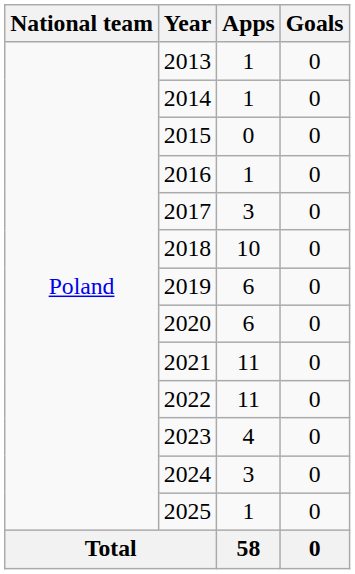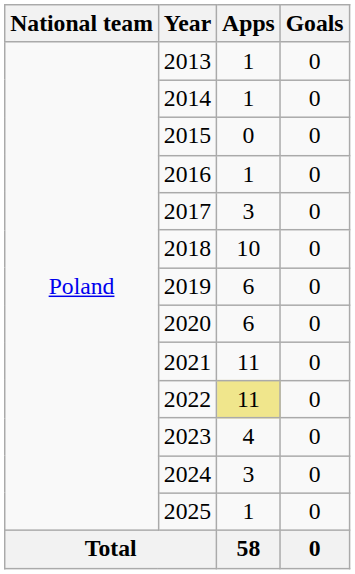(248, 398) no background -> (248, 398) khaki background
